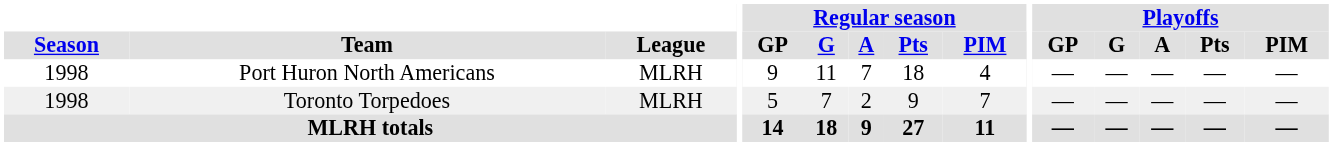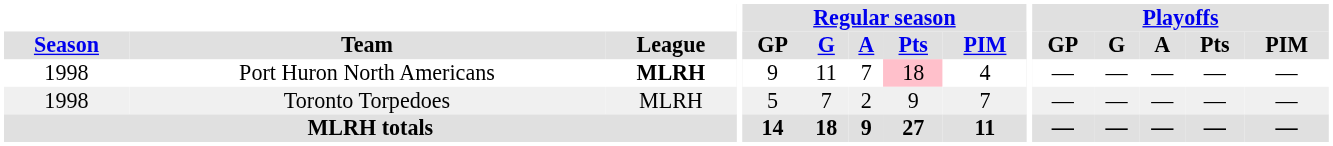(671, 72) normal -> (671, 72) bold
(913, 72) no background -> (913, 72) pink background
